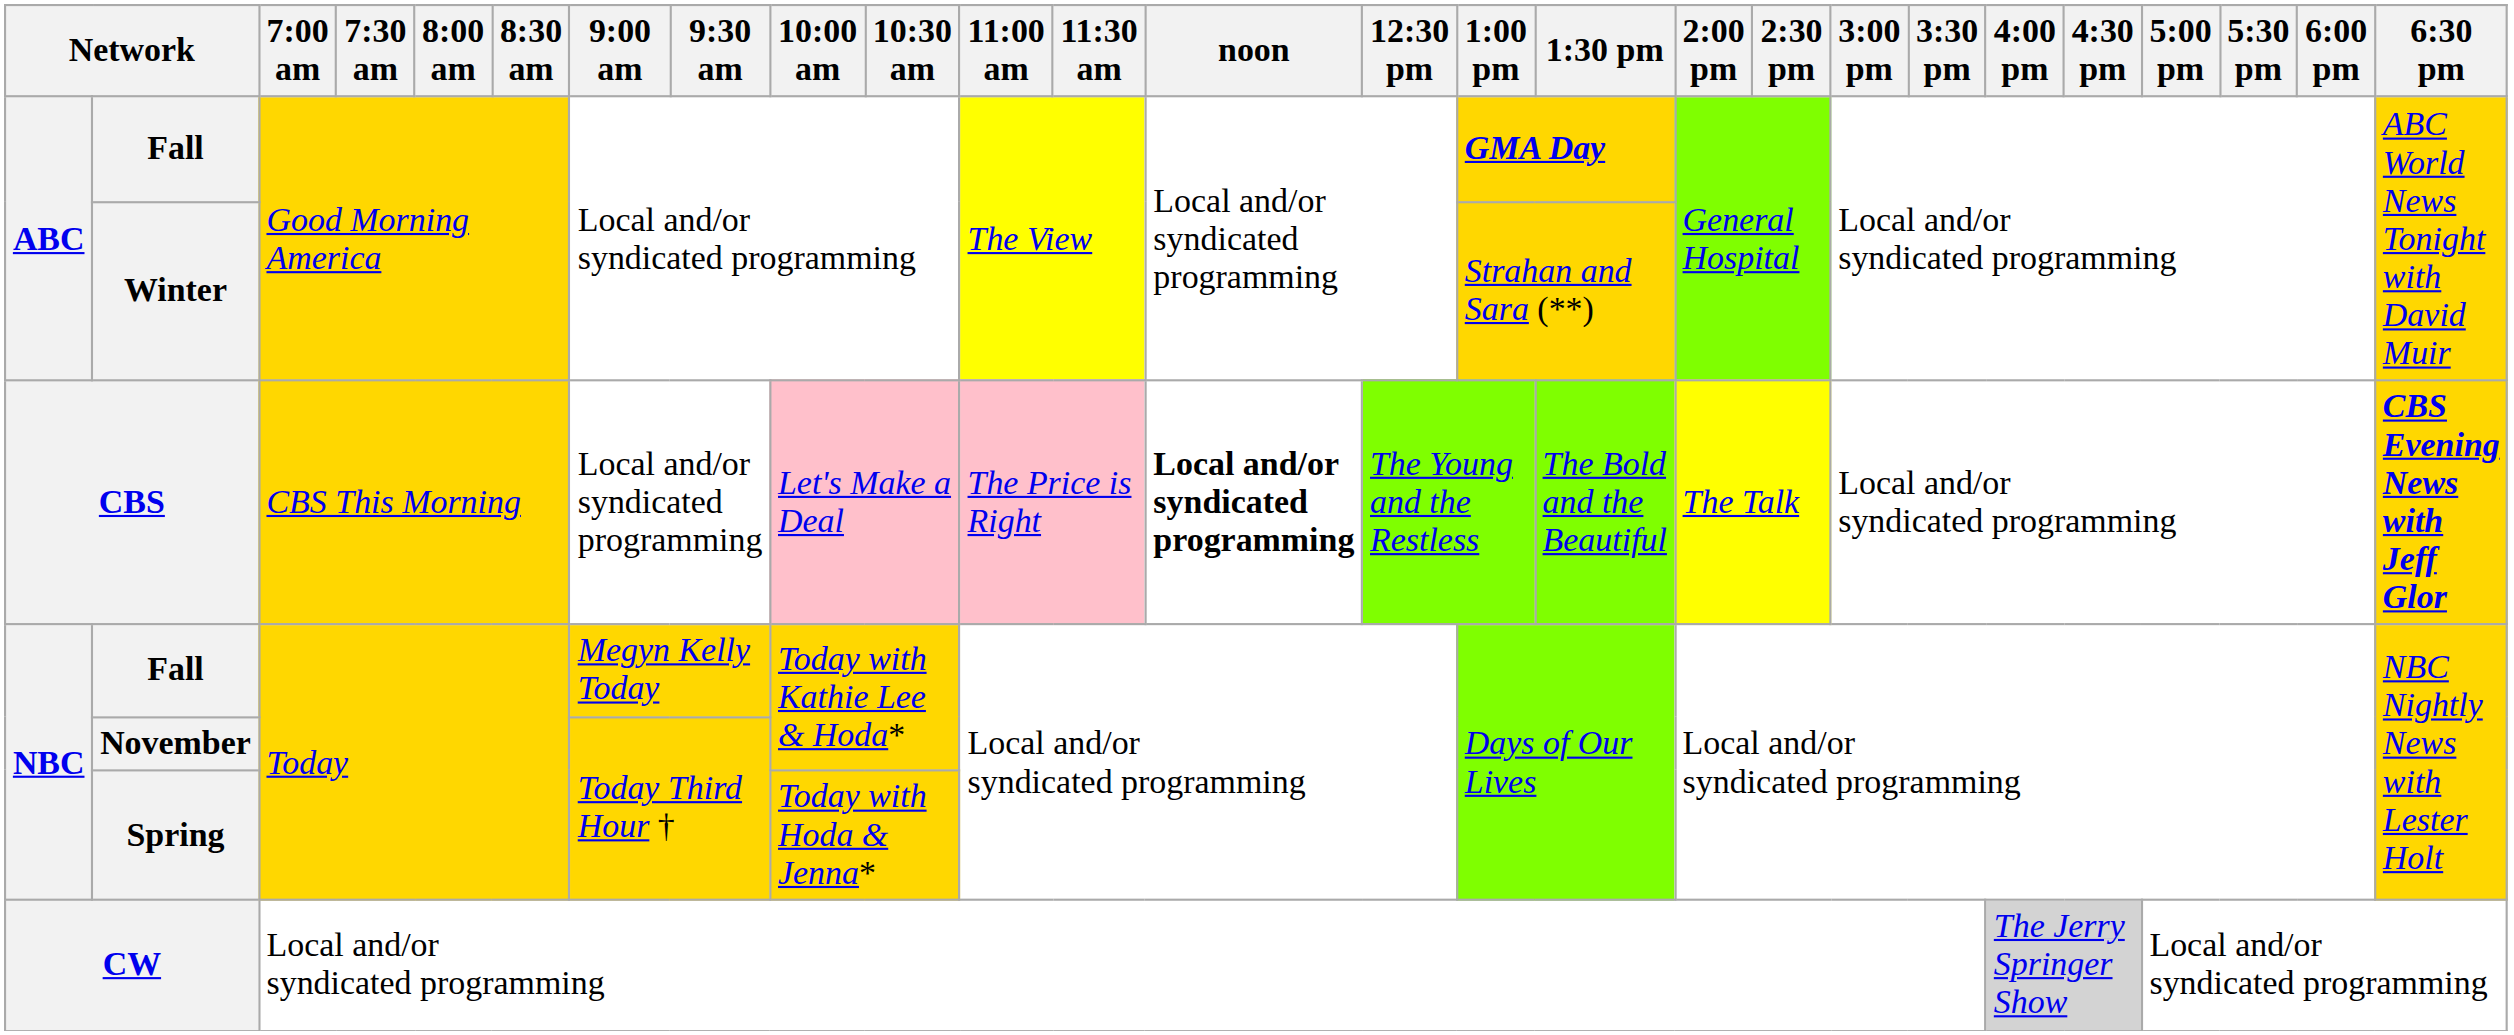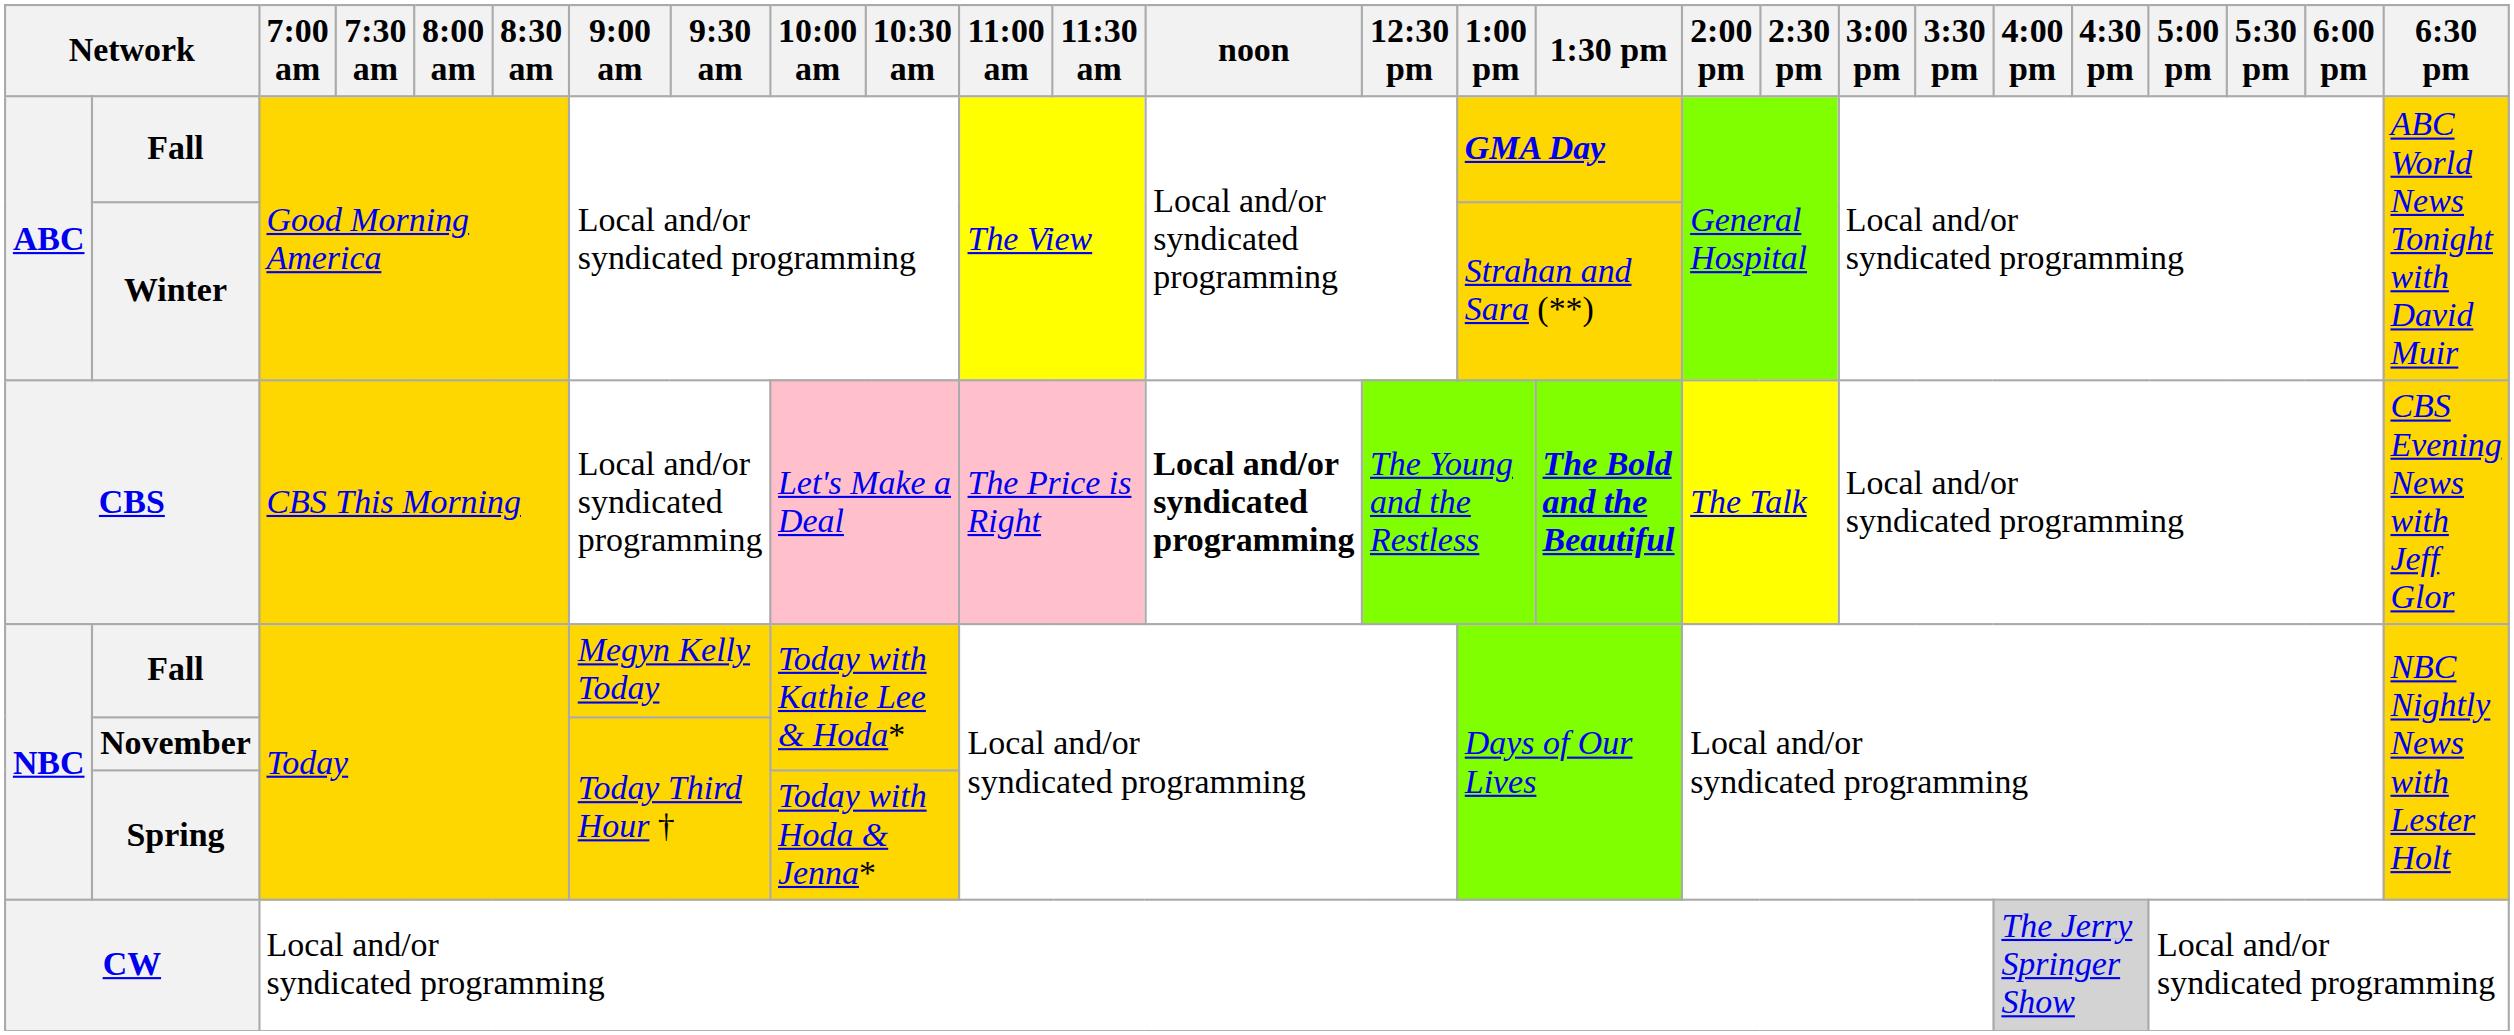(1605, 501) normal -> (1609, 501) bold
(2441, 501) bold -> (2446, 501) normal
